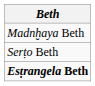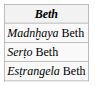(48, 71) bold -> (46, 71) normal
